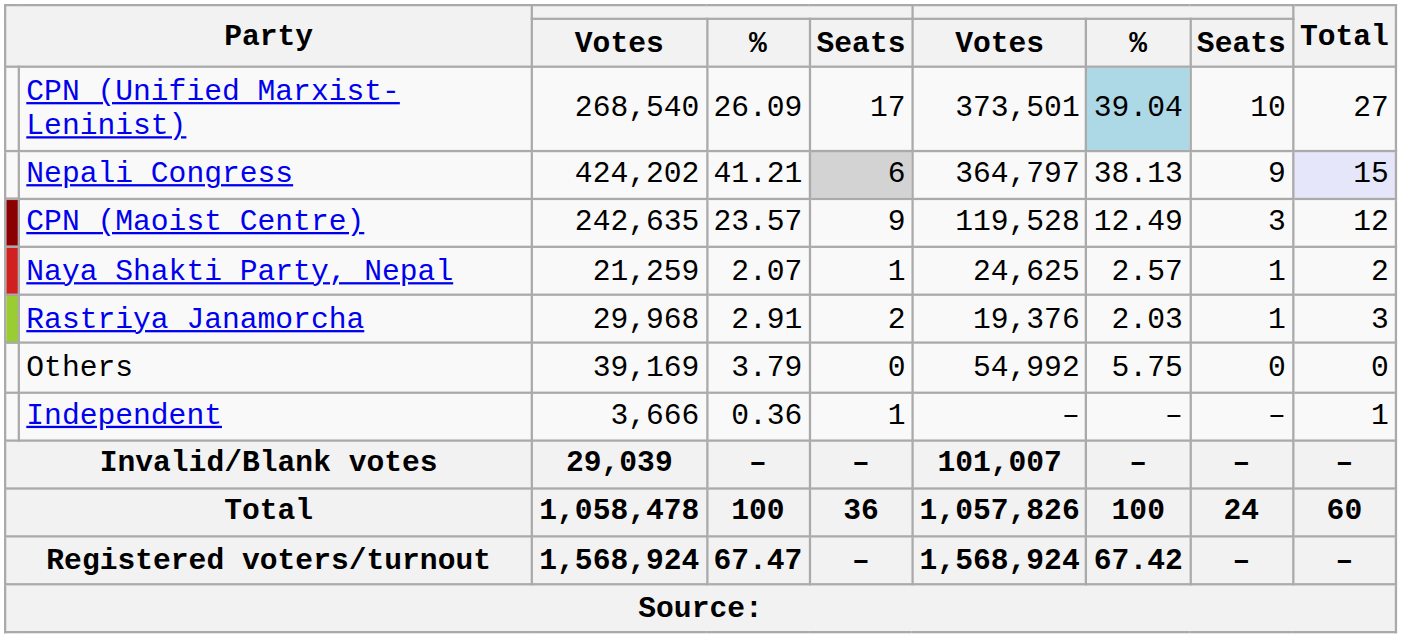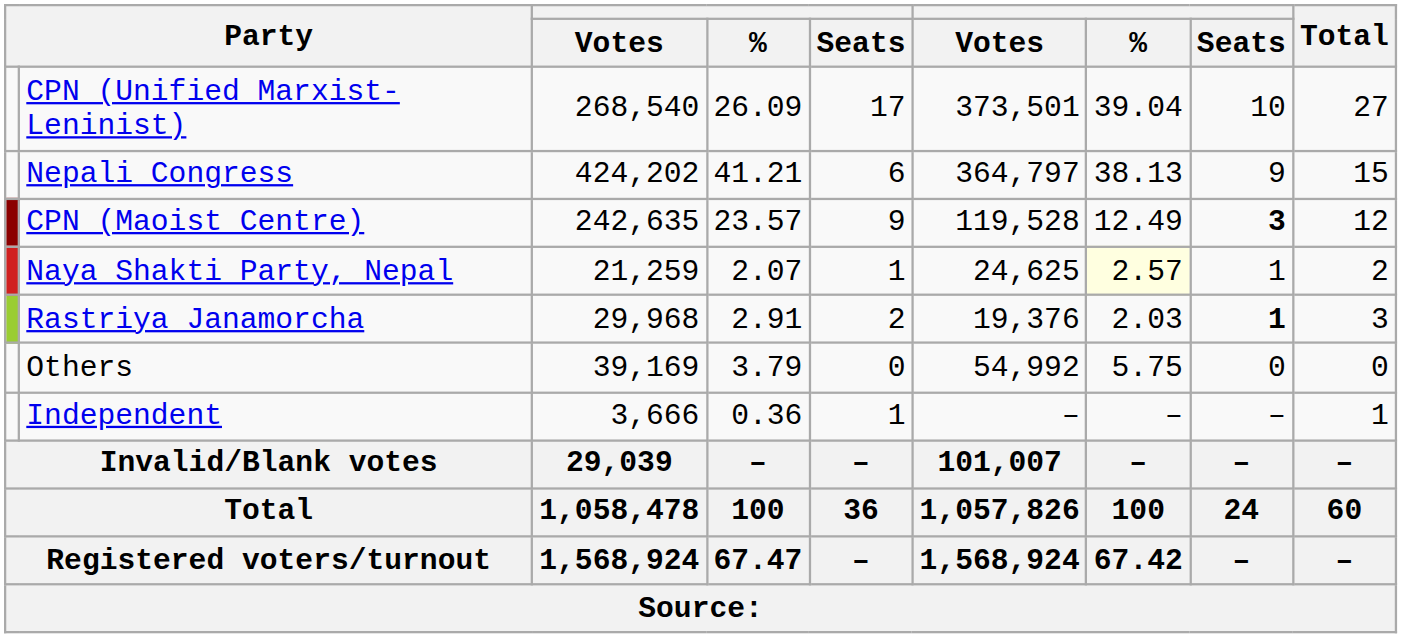(1138, 109) lightblue background -> (1138, 109) no background
(897, 174) lightgrey background -> (897, 174) no background
(1371, 174) lavender background -> (1371, 174) no background
(1277, 223) normal -> (1277, 223) bold
(1147, 271) no background -> (1147, 271) lightyellow background
(1277, 319) normal -> (1277, 319) bold
